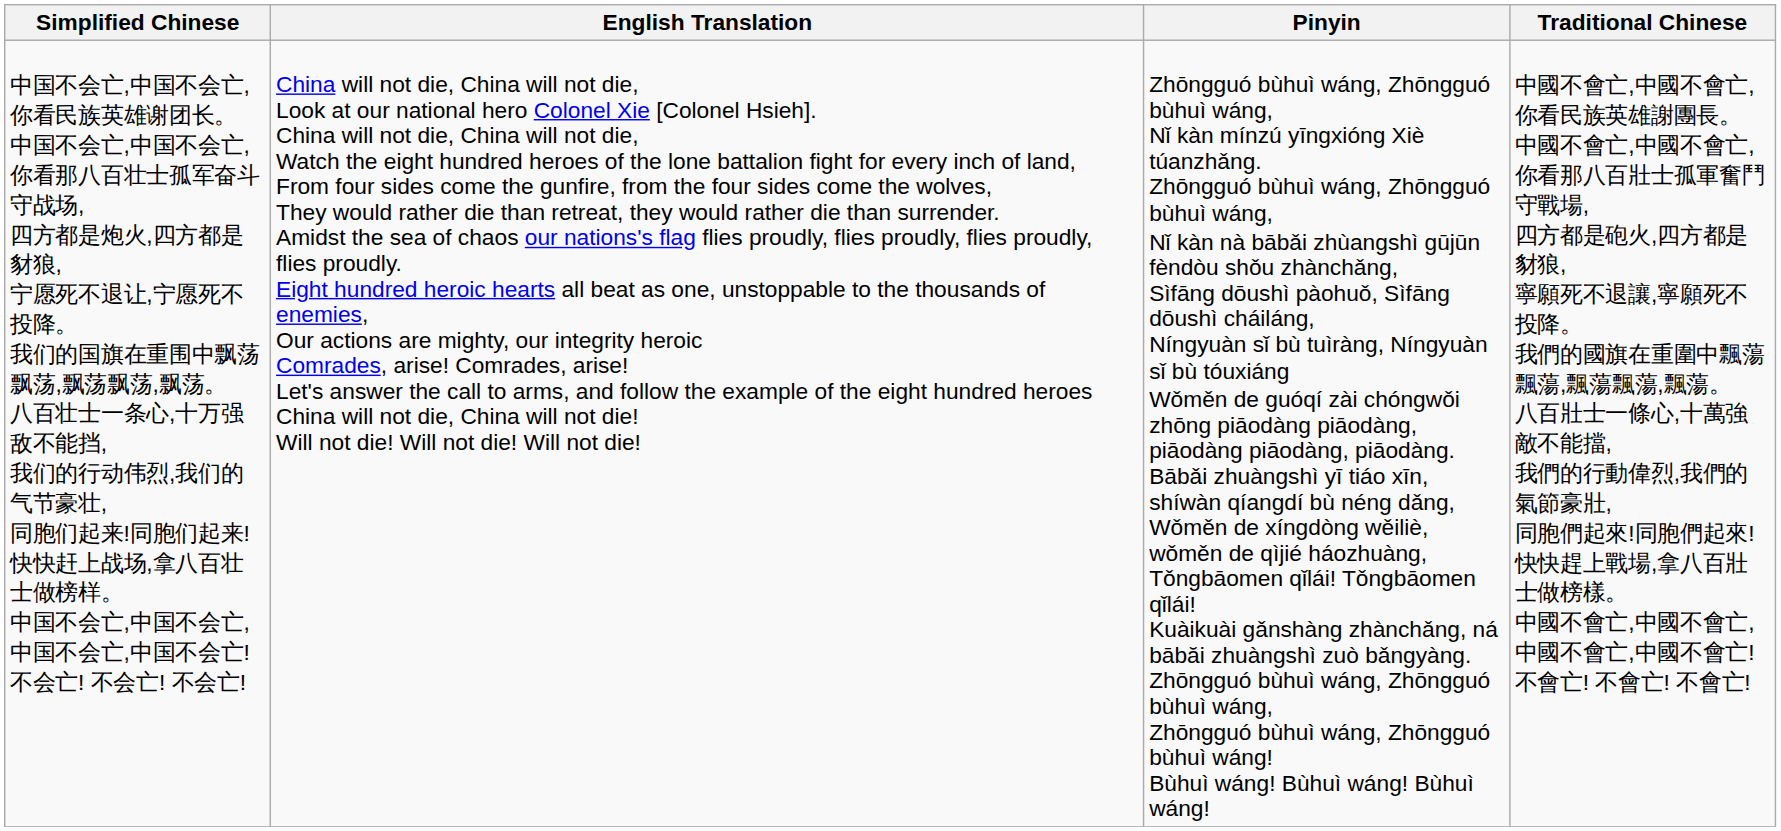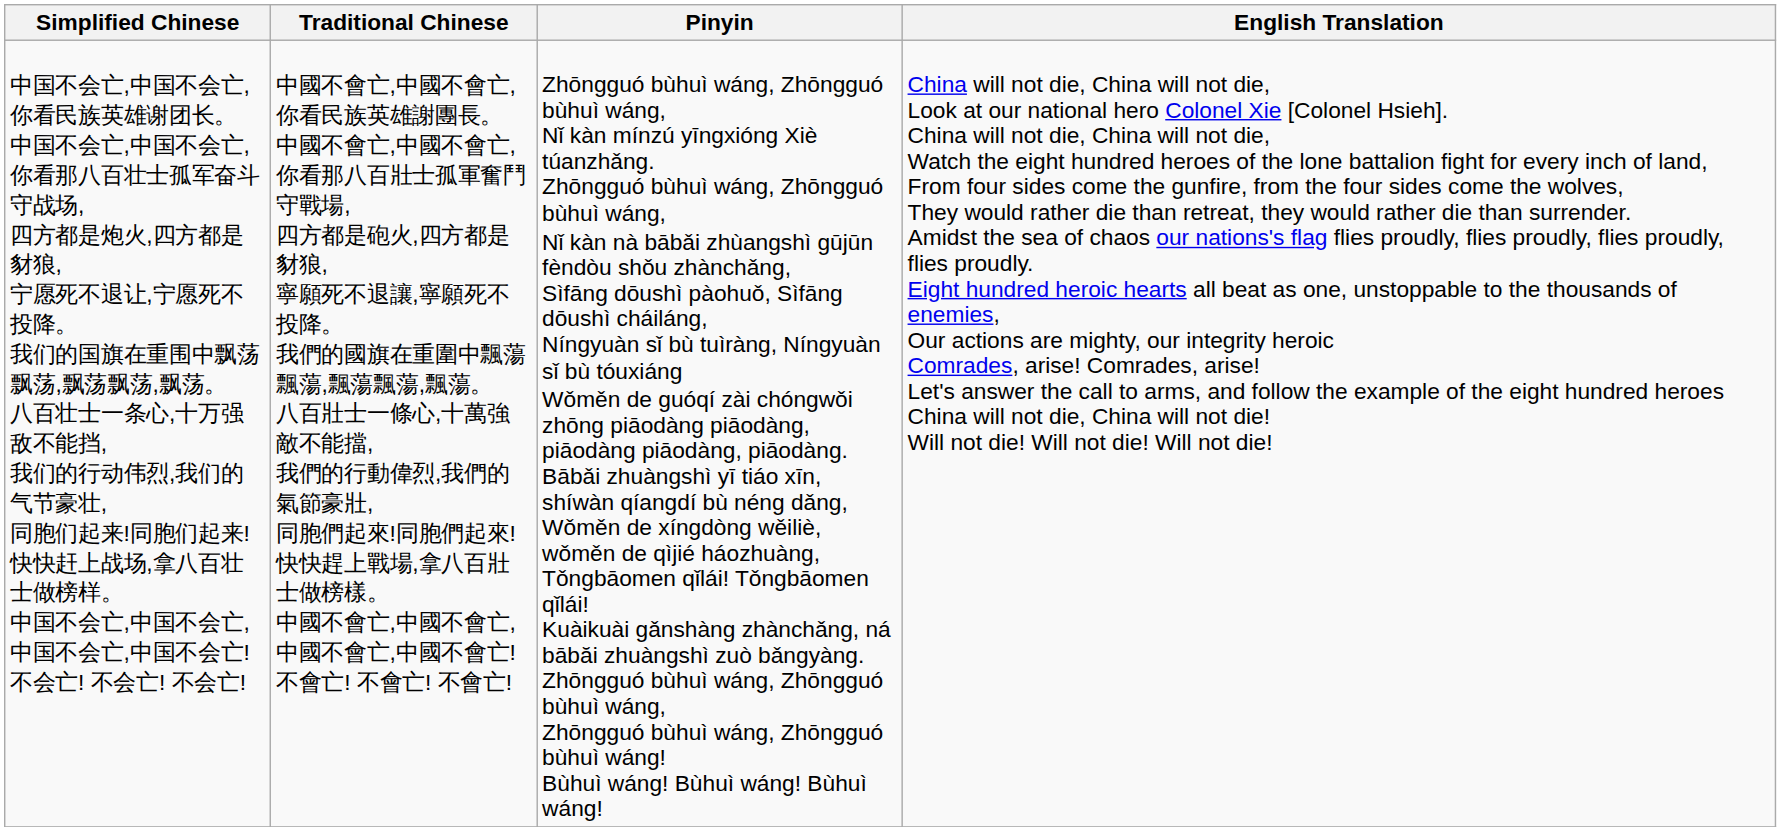columns swapped: (1642, 22) <-> (707, 22)
